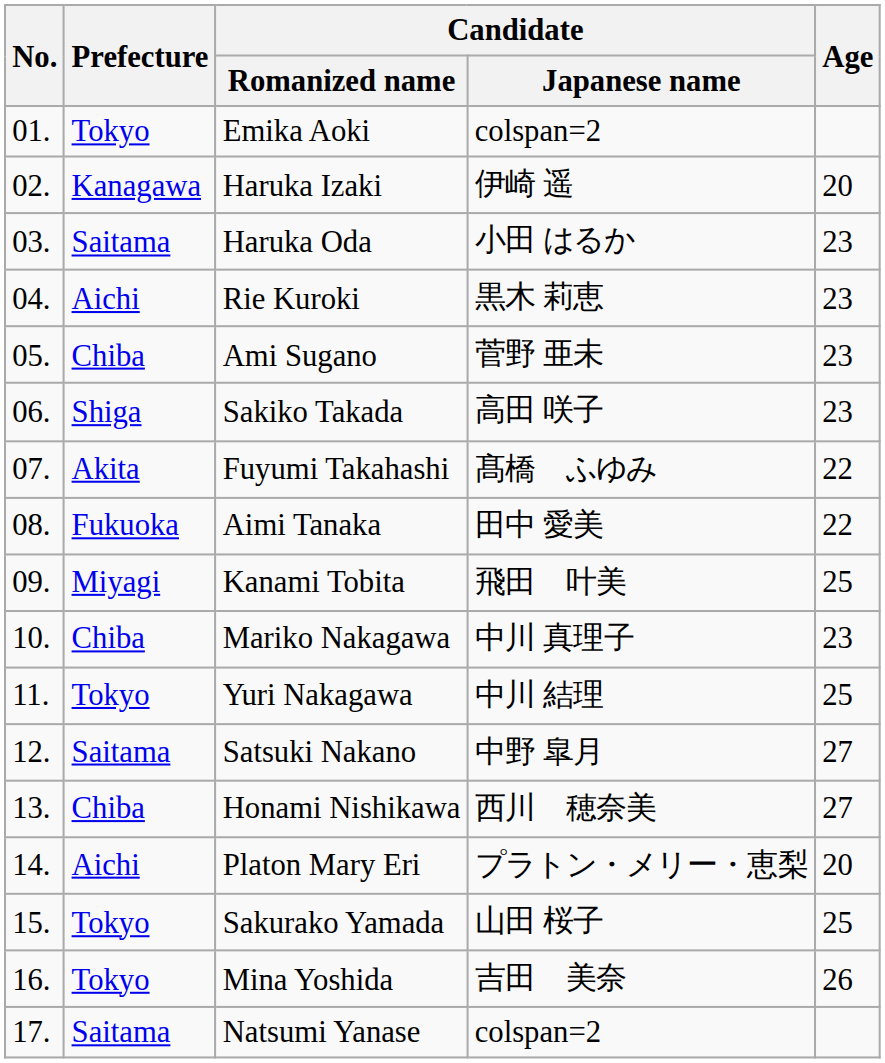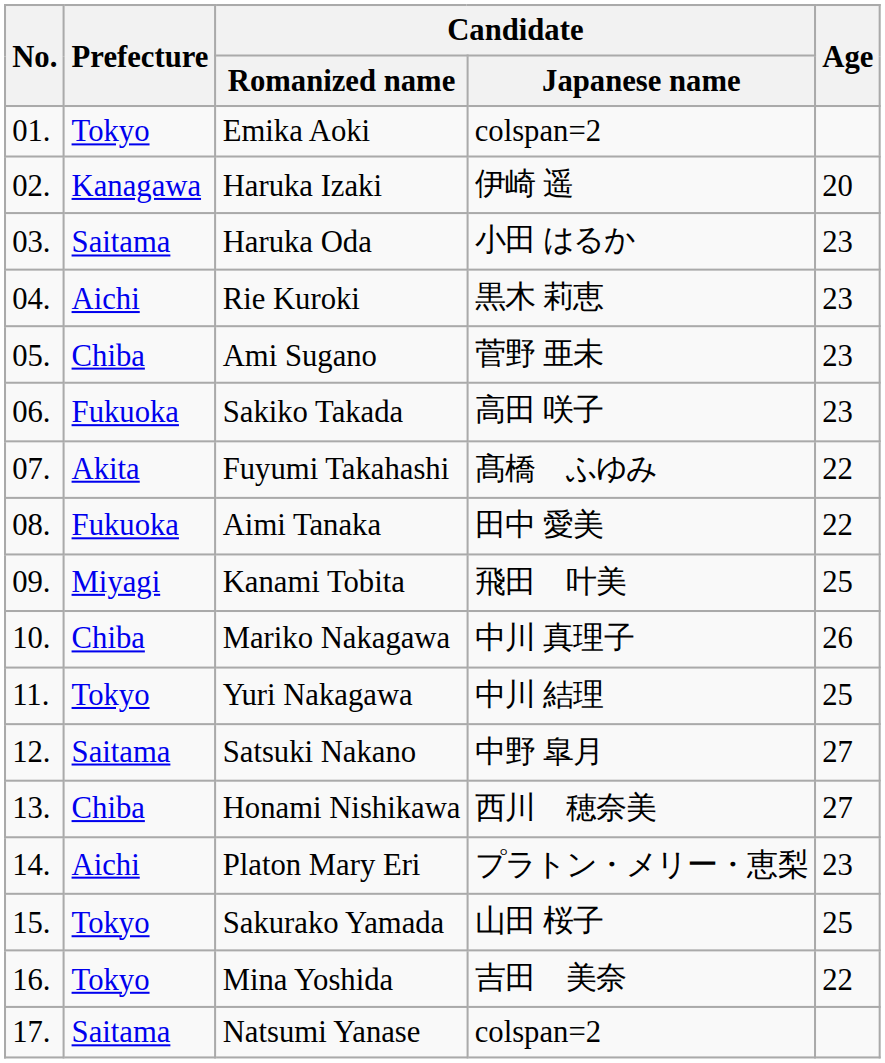(107, 411) Shiga -> (125, 411) Fukuoka
(838, 638) 23 -> (838, 638) 26
(838, 865) 20 -> (838, 865) 23
(838, 978) 26 -> (838, 978) 22
